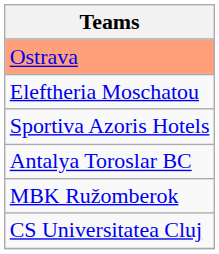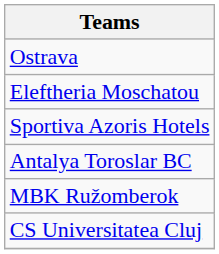(44, 56) lightsalmon background -> (44, 56) no background
